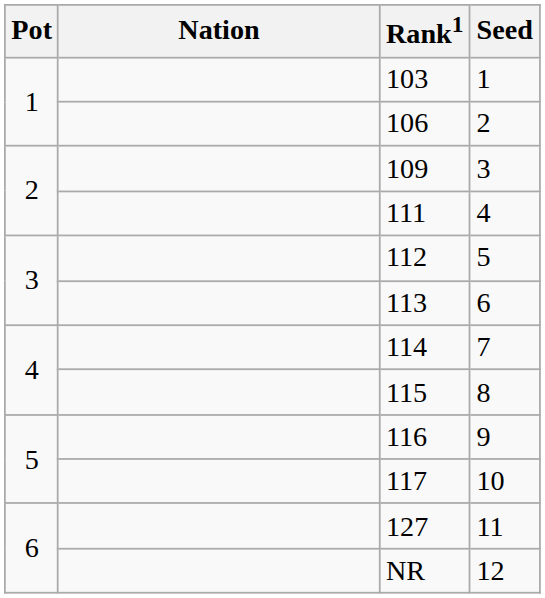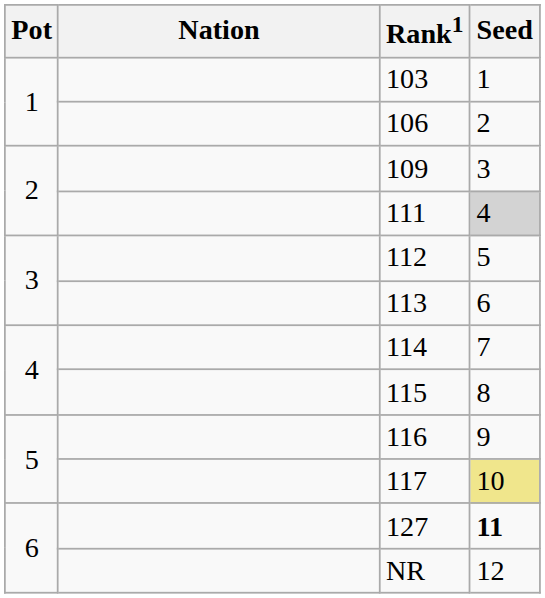(484, 213) no background -> (484, 213) lightgrey background
(491, 481) no background -> (491, 481) khaki background
(490, 525) normal -> (490, 525) bold
